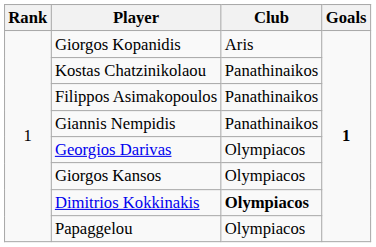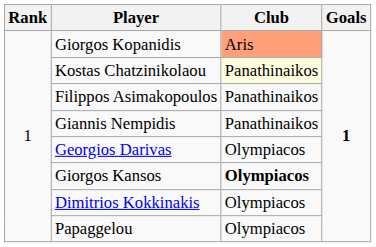(239, 44) no background -> (239, 44) lightsalmon background
(271, 70) no background -> (271, 70) lightyellow background
(265, 176) normal -> (267, 176) bold
(267, 202) bold -> (265, 202) normal
